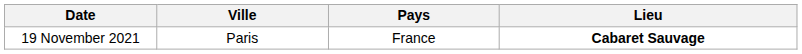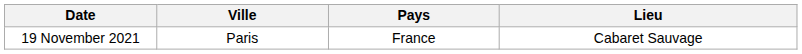(648, 38) bold -> (648, 38) normal
